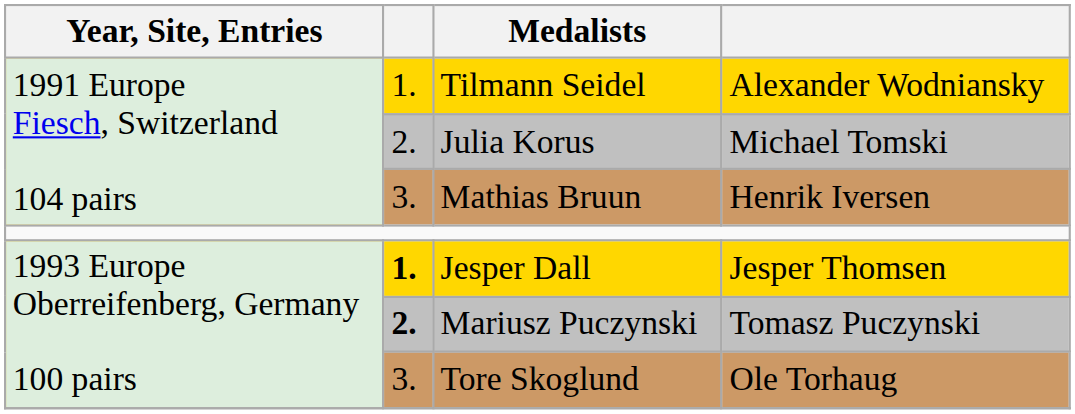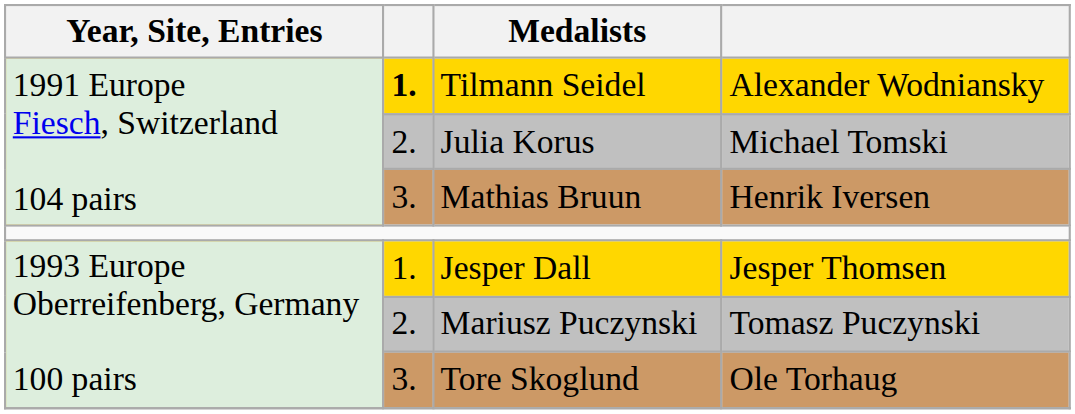(408, 85) normal -> (408, 85) bold
(404, 267) bold -> (404, 267) normal
(404, 323) bold -> (404, 323) normal
